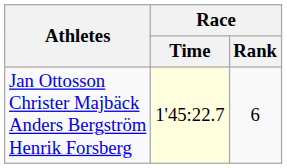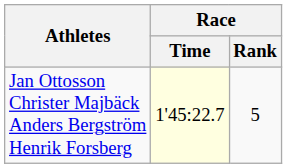(255, 115) 6 -> (255, 115) 5
